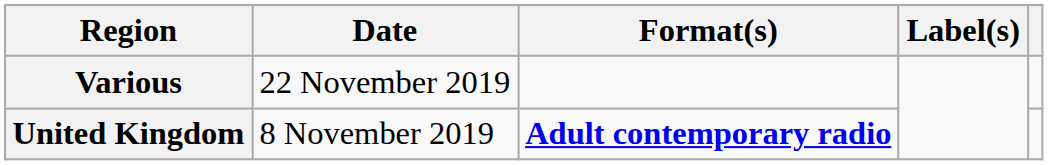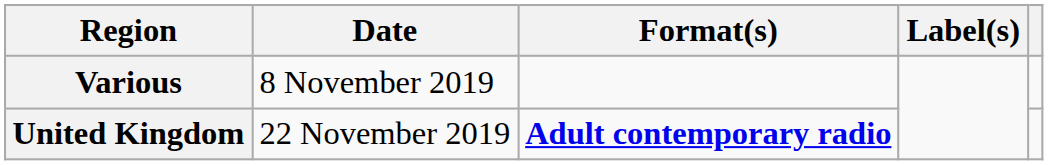(385, 81) 22 November 2019 -> (377, 81) 8 November 2019
(377, 133) 8 November 2019 -> (385, 133) 22 November 2019
